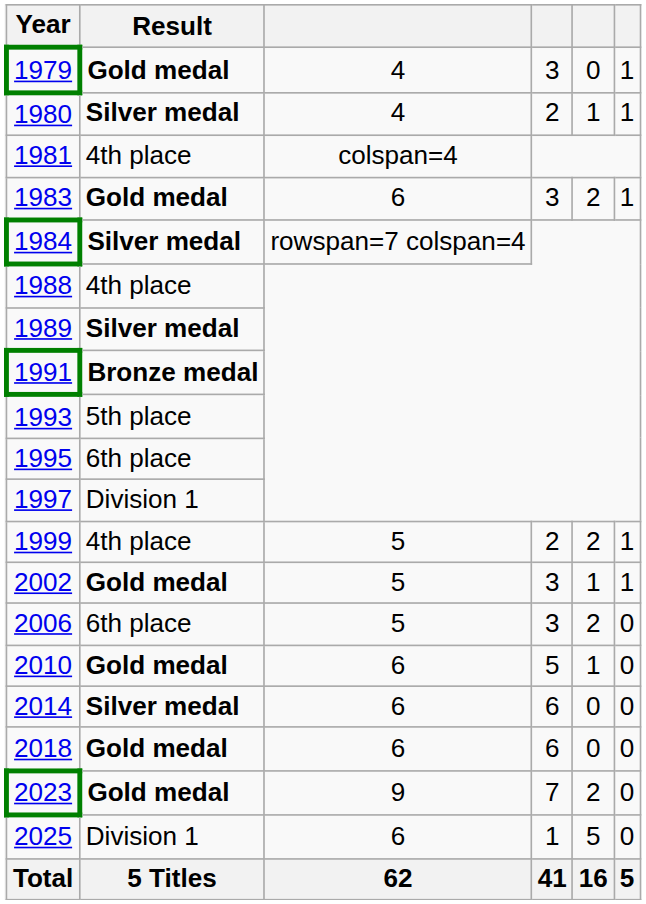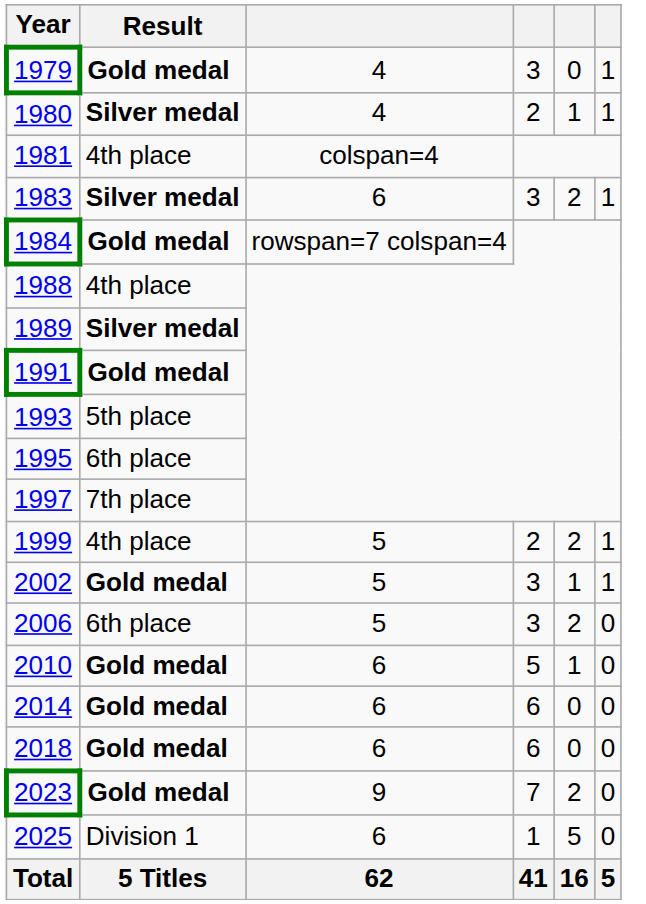(157, 197) Gold medal -> (163, 197) Silver medal
(164, 241) Silver medal -> (158, 241) Gold medal
(173, 372) Bronze medal -> (158, 372) Gold medal
(142, 499) Division 1 -> (139, 499) 7th place
(163, 706) Silver medal -> (157, 706) Gold medal
